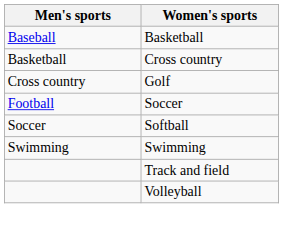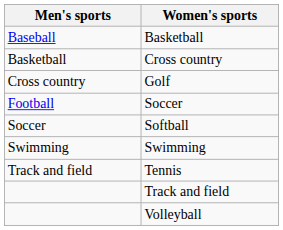+ row: (163, 170)
